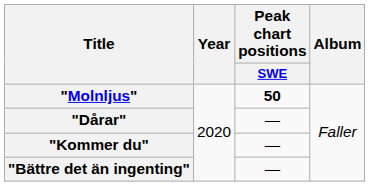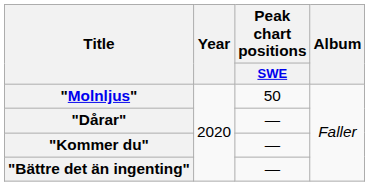(272, 96) bold -> (272, 96) normal
